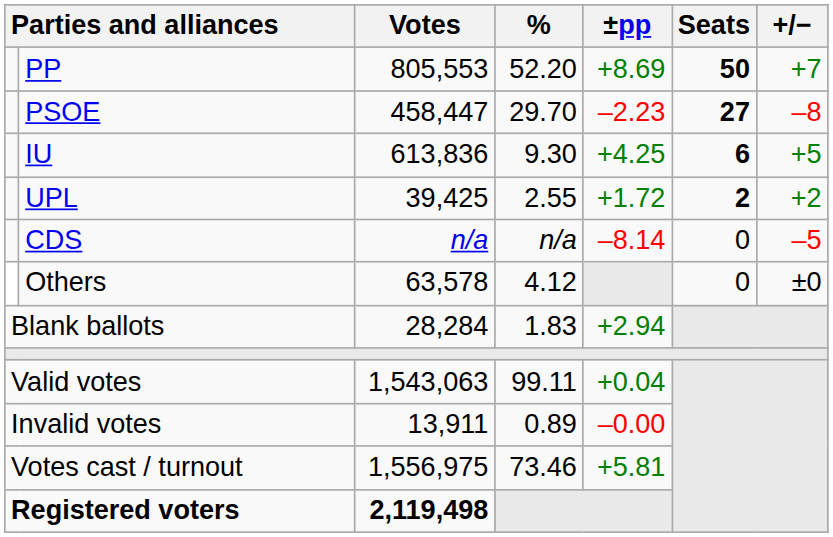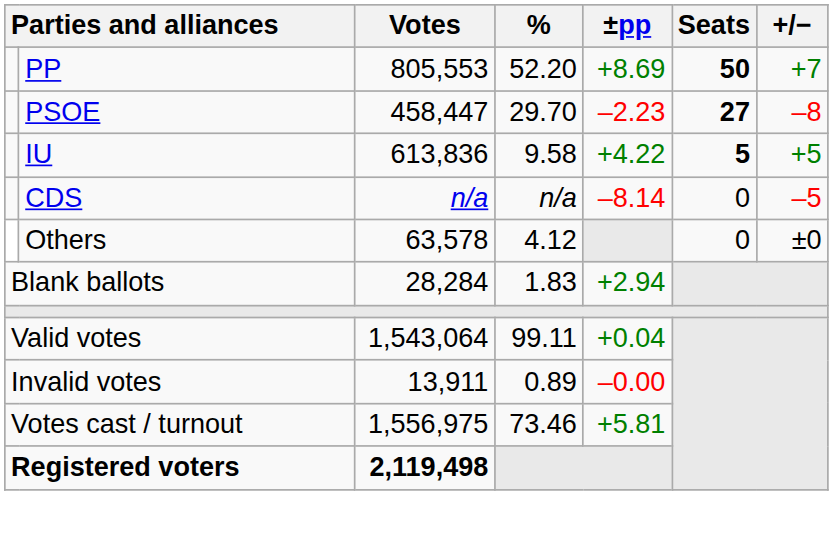(550, 154) 9.30 -> (550, 154) 9.58
(631, 154) +4.25 -> (631, 154) +4.22
(742, 154) 6 -> (742, 154) 5
- row: (52, 197)
(428, 381) 1,543,063 -> (428, 338) 1,543,064
